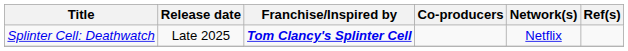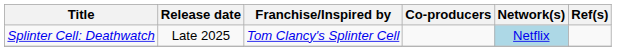(329, 35) bold -> (323, 35) normal
(544, 35) no background -> (531, 35) lightblue background
